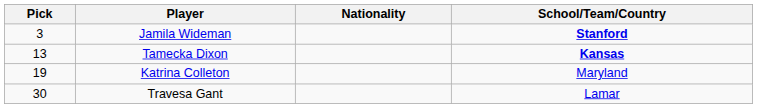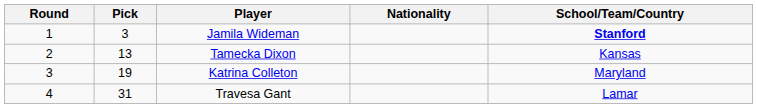+ column: (49, 14)
(602, 53) bold -> (620, 53) normal
(40, 93) 30 -> (125, 93) 31
